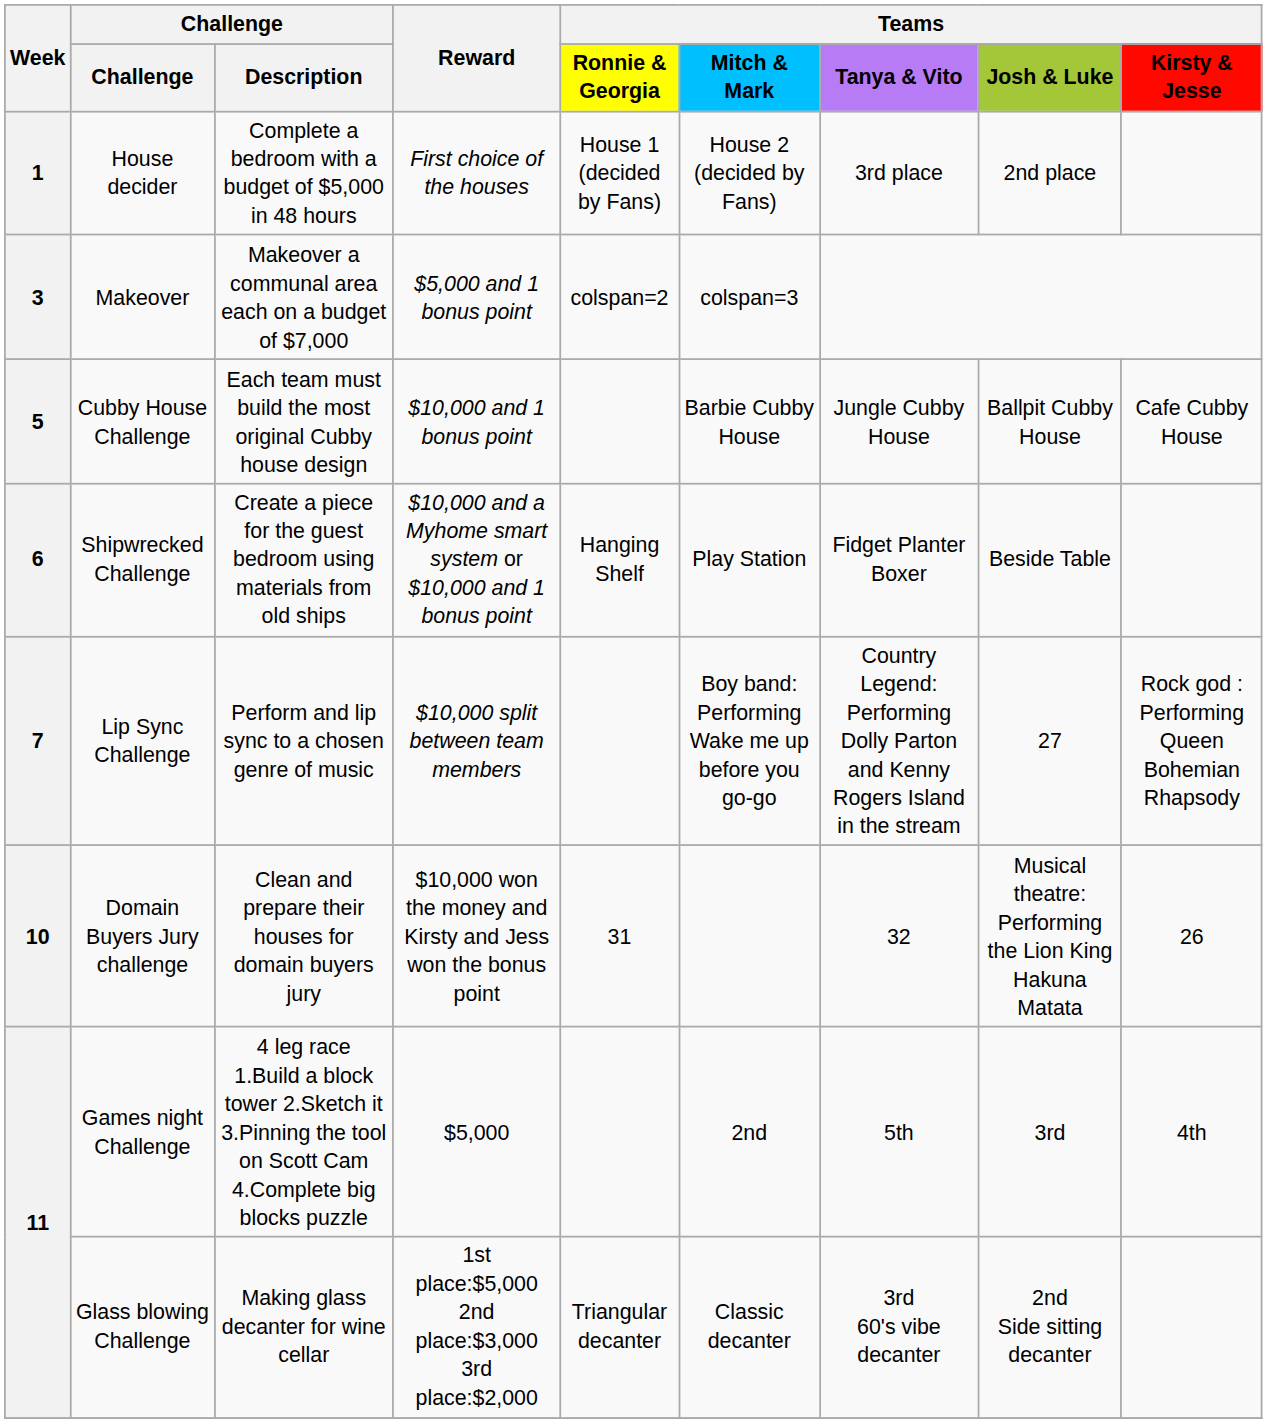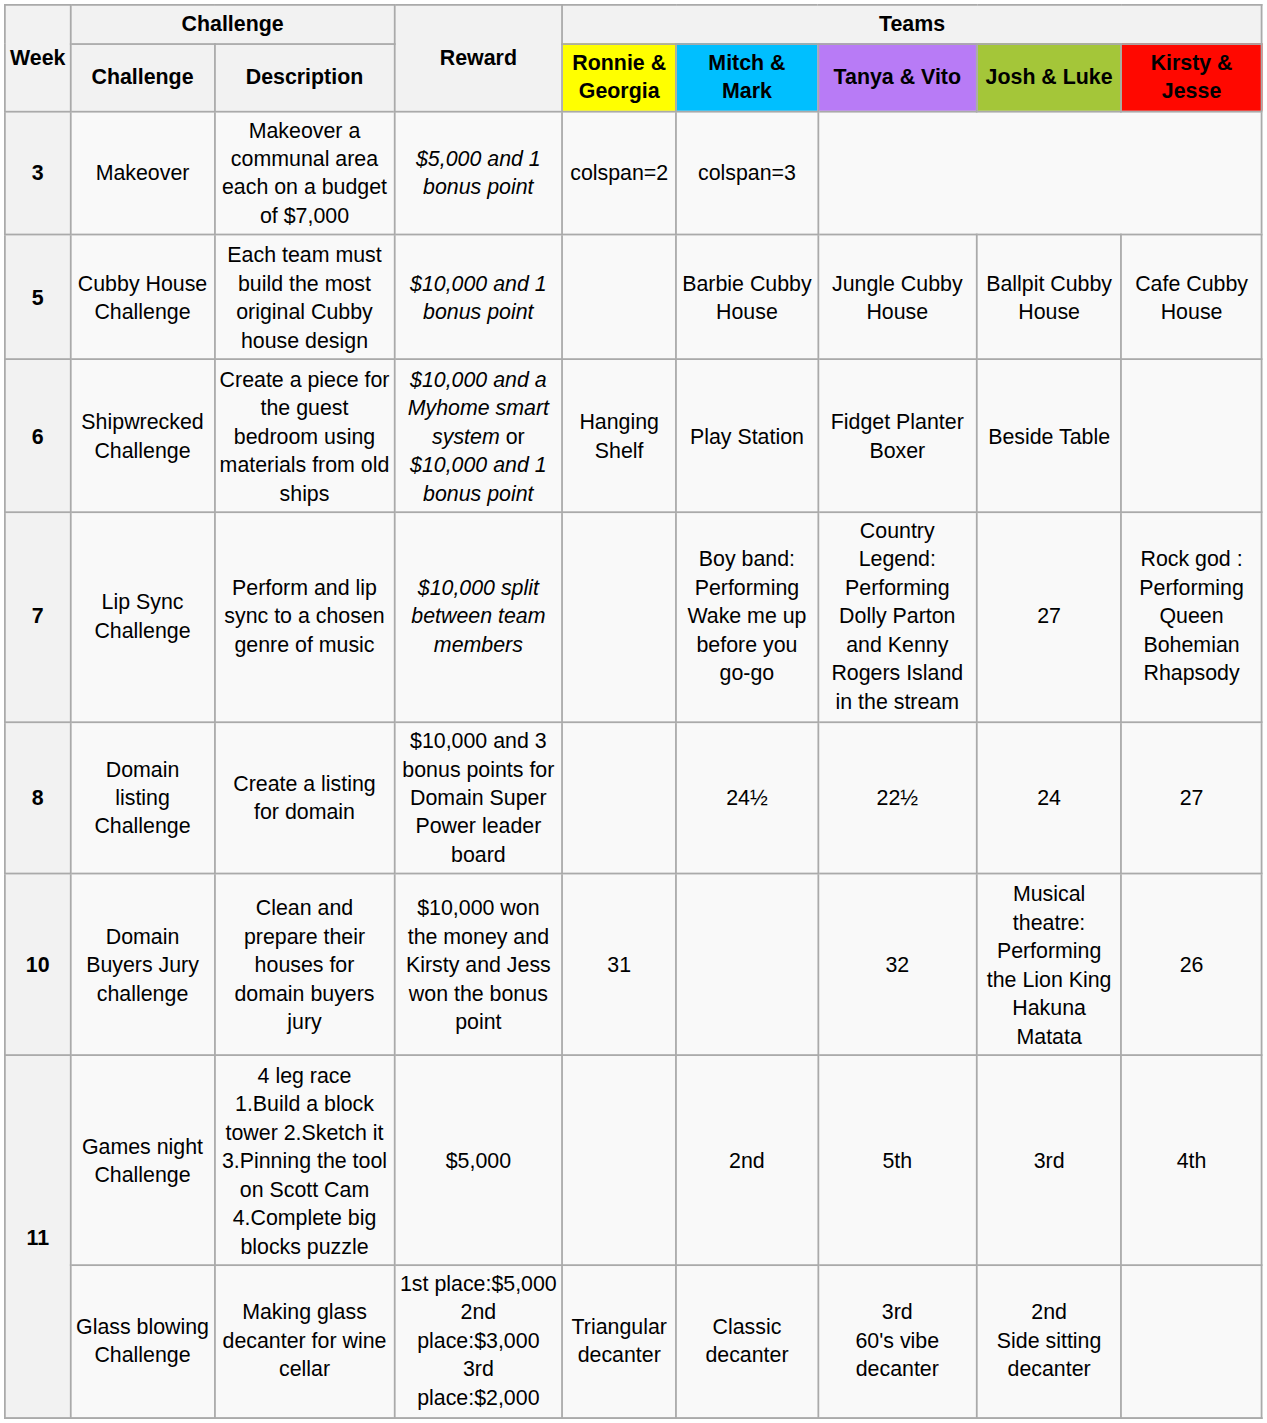- row: (142, 173)
+ row: (143, 798)
